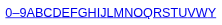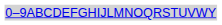(111, 12) no background -> (111, 12) lightgrey background
